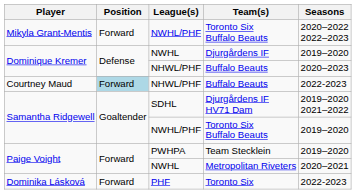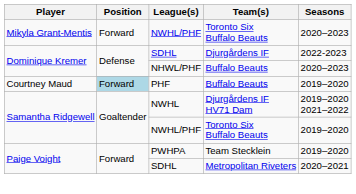(325, 32) 2020–2022 2022–2023 -> (325, 32) 2020–2023
(165, 53) NWHL -> (164, 53) SDHL
(325, 53) 2019–2020 -> (324, 53) 2022-2023
(176, 83) NHWL/PHF -> (161, 83) PHF
(324, 83) 2022-2023 -> (325, 83) 2019–2020
(164, 104) SDHL -> (165, 104) NWHL
(165, 166) NWHL -> (164, 166) SDHL
- row: (46, 181)
